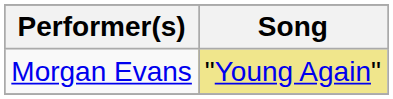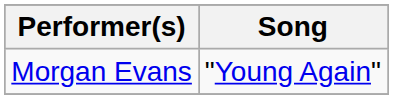(293, 71) khaki background -> (293, 71) no background
